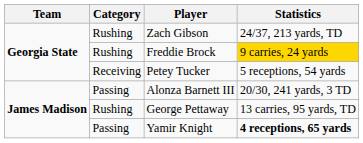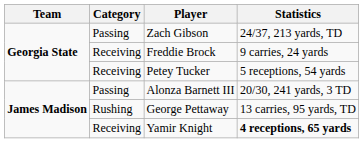(112, 33) Rushing -> (111, 33) Passing
(112, 52) Rushing -> (117, 52) Receiving
(284, 52) gold background -> (284, 52) no background
(111, 128) Passing -> (117, 128) Receiving
